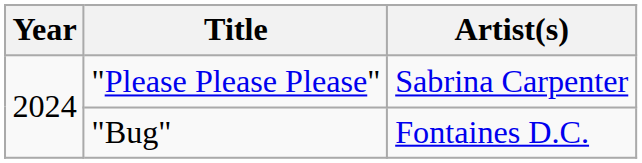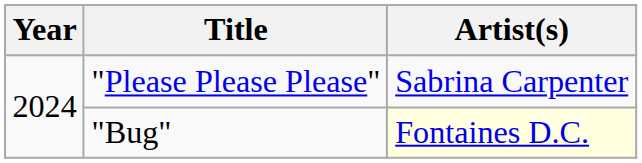(492, 132) no background -> (492, 132) lightyellow background
